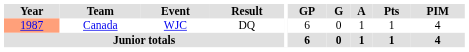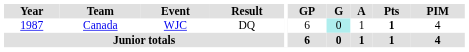(32, 25) lightsalmon background -> (32, 25) no background
(339, 25) no background -> (339, 25) paleturquoise background
(392, 25) normal -> (392, 25) bold
